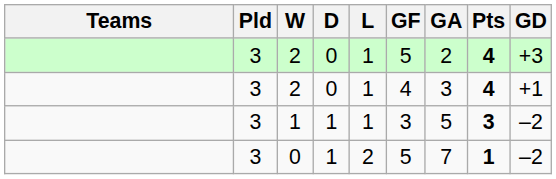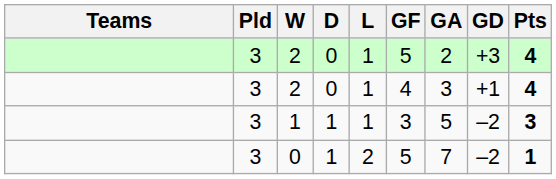columns swapped: (531, 21) <-> (489, 21)
